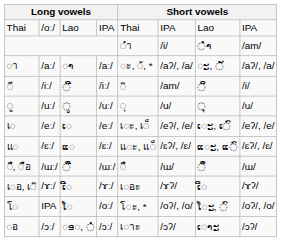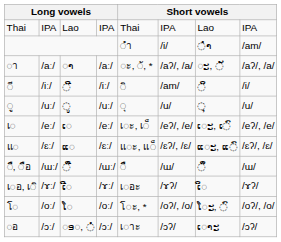(48, 28) /oː/ -> (49, 28) IPA
(49, 206) IPA -> (48, 206) /oː/
